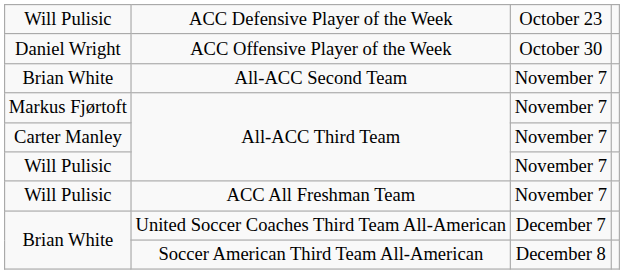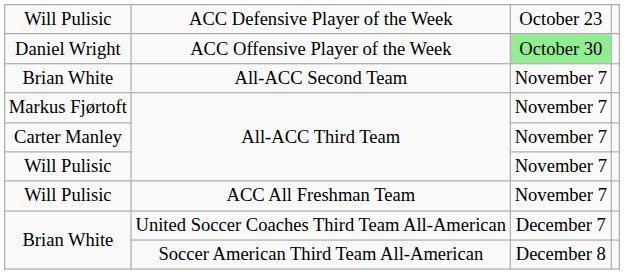(561, 48) no background -> (561, 48) lightgreen background
